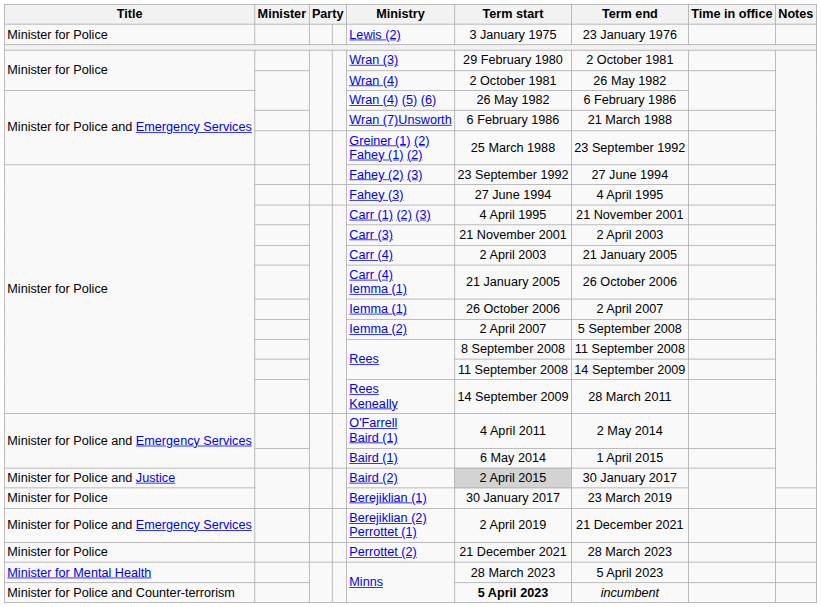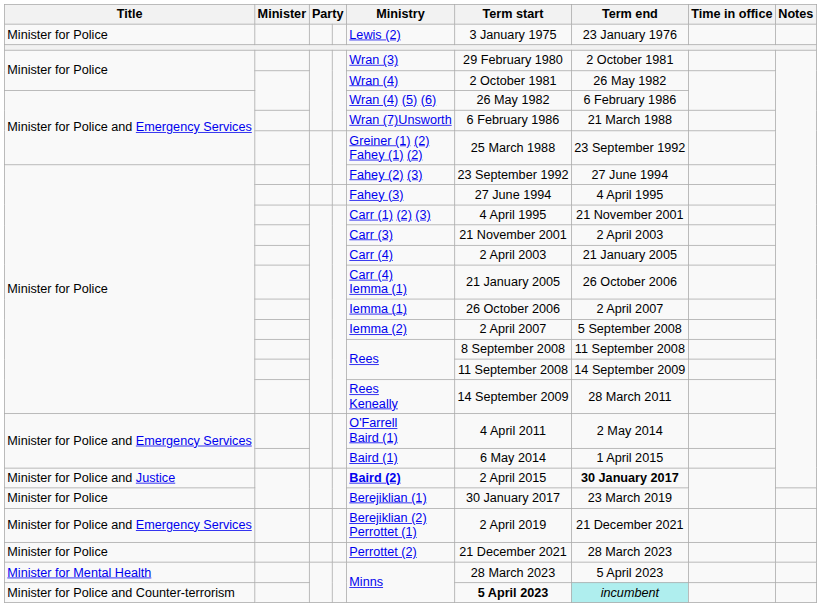(374, 478) normal -> (375, 478) bold
(513, 478) lightgrey background -> (513, 478) no background
(630, 478) normal -> (630, 478) bold
(630, 592) no background -> (630, 592) paleturquoise background
